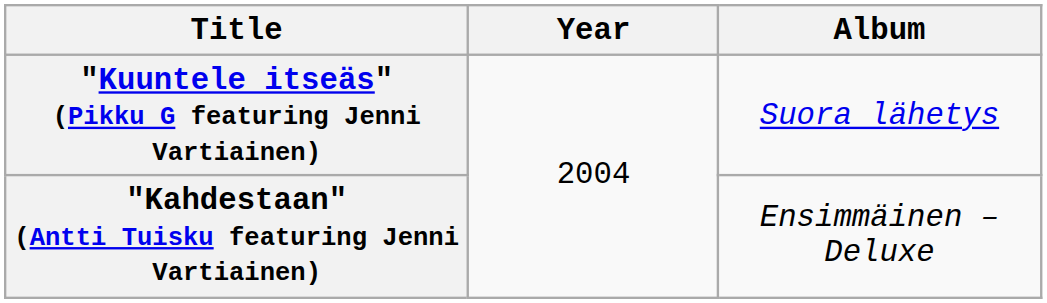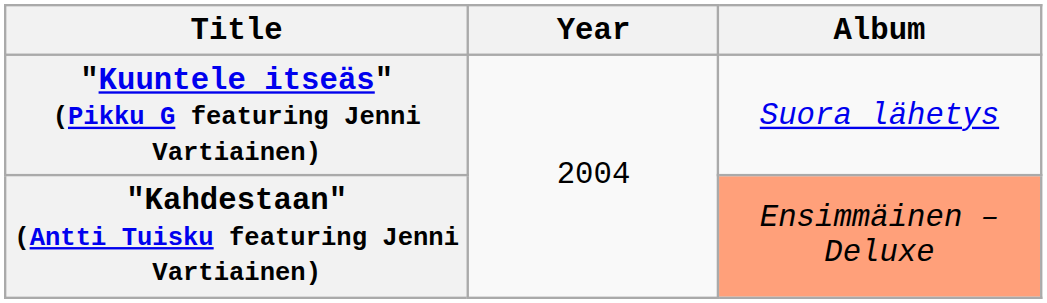(879, 236) no background -> (879, 236) lightsalmon background
